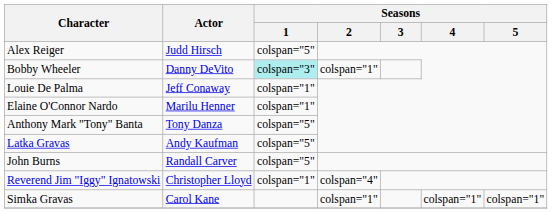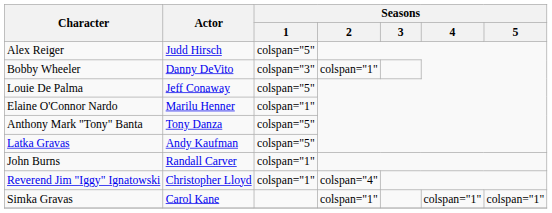(286, 69) paleturquoise background -> (286, 69) no background
(286, 87) colspan="1" -> (286, 87) colspan="5"
(286, 161) colspan="5" -> (286, 161) colspan="1"
